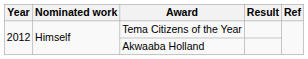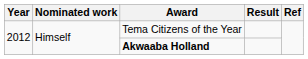(163, 46) normal -> (166, 46) bold
